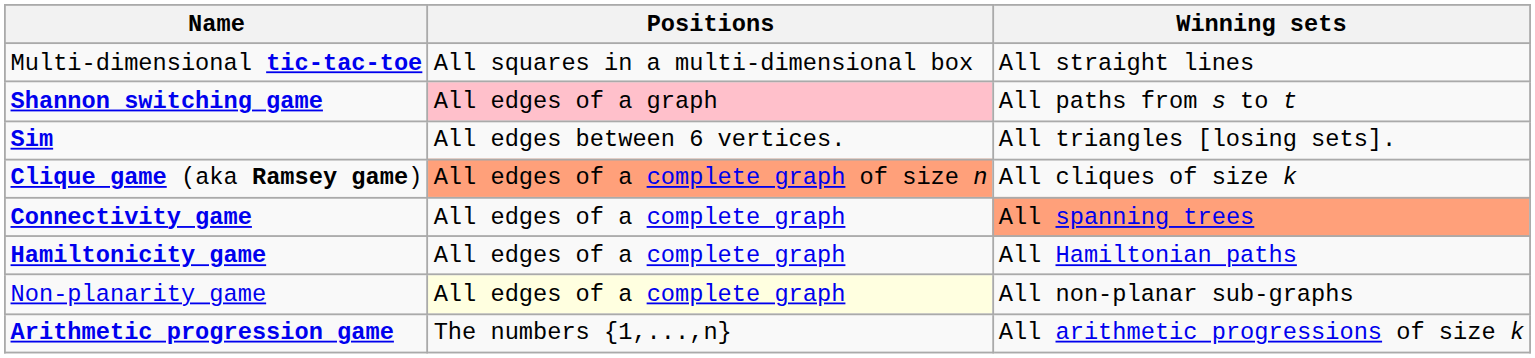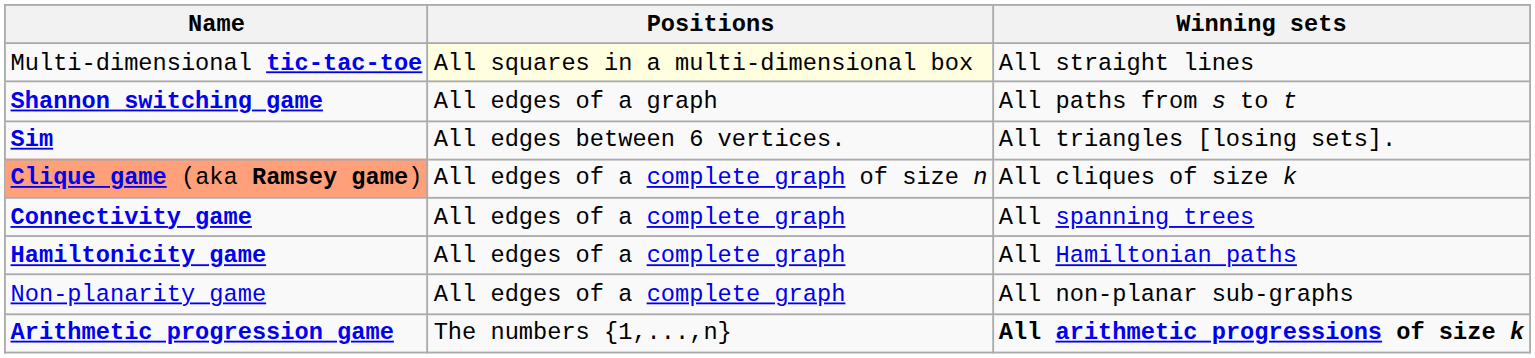(703, 63) no background -> (703, 63) lightyellow background
(576, 101) pink background -> (576, 101) no background
(216, 178) no background -> (216, 178) lightsalmon background
(711, 178) lightsalmon background -> (711, 178) no background
(1126, 217) lightsalmon background -> (1126, 217) no background
(640, 294) lightyellow background -> (640, 294) no background
(1261, 333) normal -> (1261, 333) bold
